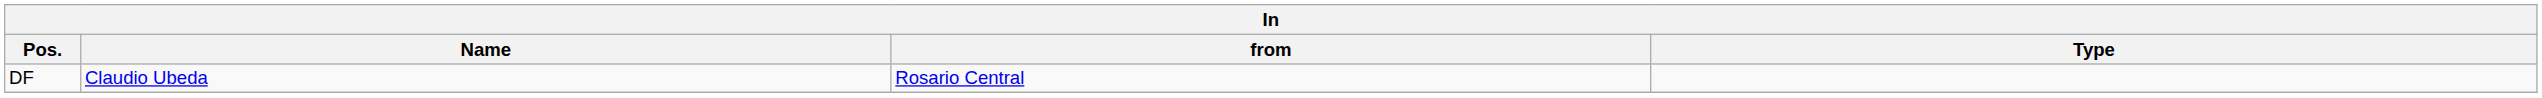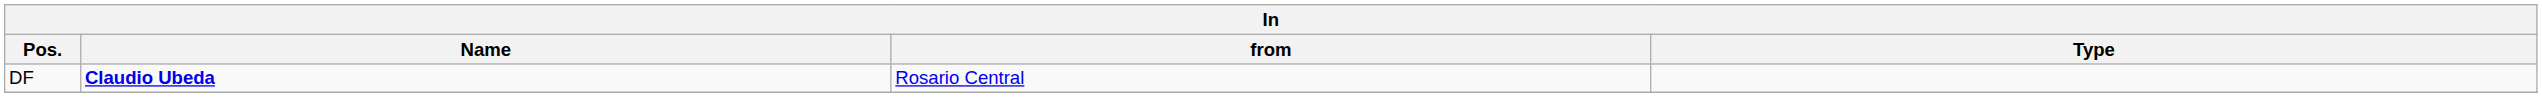(146, 78) normal -> (150, 78) bold
